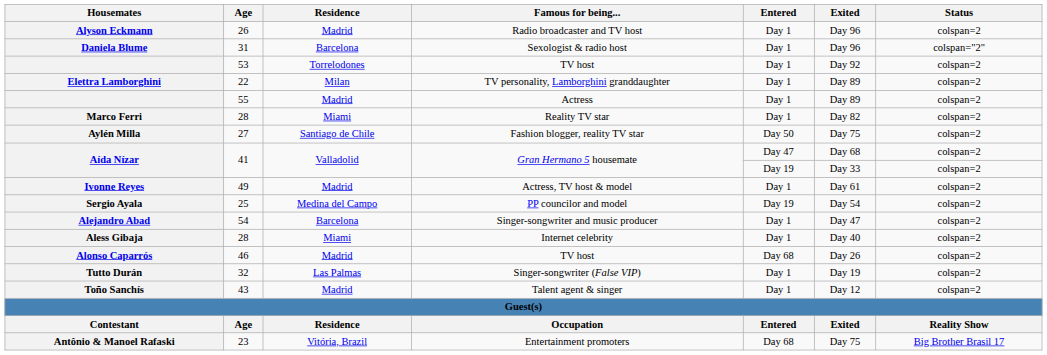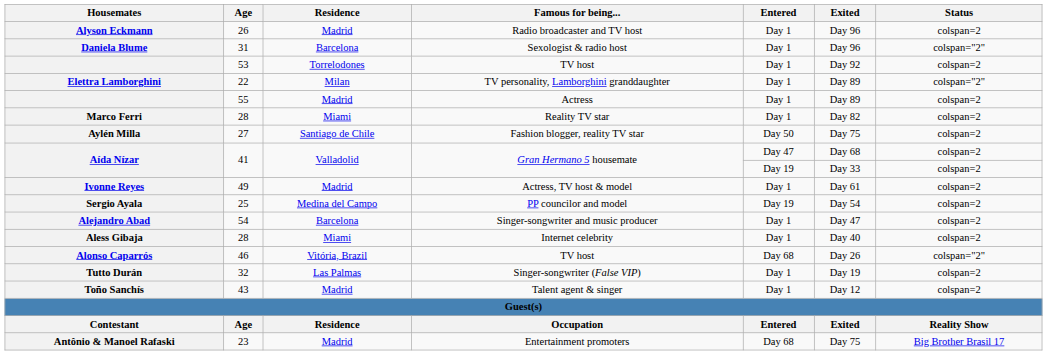(959, 82) colspan=2 -> (959, 82) colspan="2"
(337, 255) Madrid -> (337, 255) Vitória, Brazil
(959, 255) colspan=2 -> (959, 255) colspan="2"
(337, 341) Vitória, Brazil -> (337, 341) Madrid
